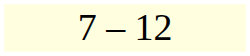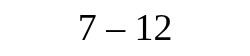(125, 27) lightyellow background -> (125, 27) no background
